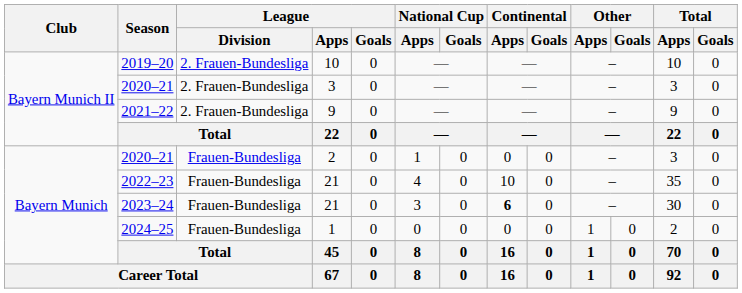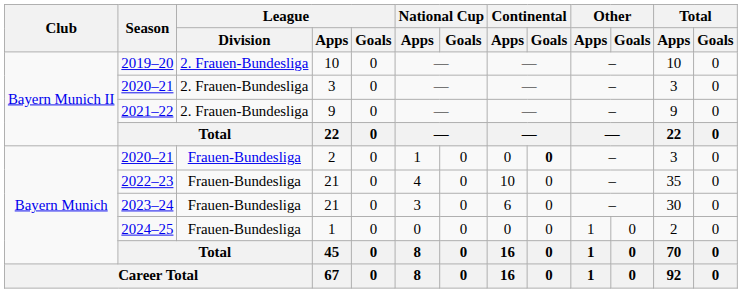(549, 157) normal -> (549, 157) bold
(507, 205) bold -> (507, 205) normal
